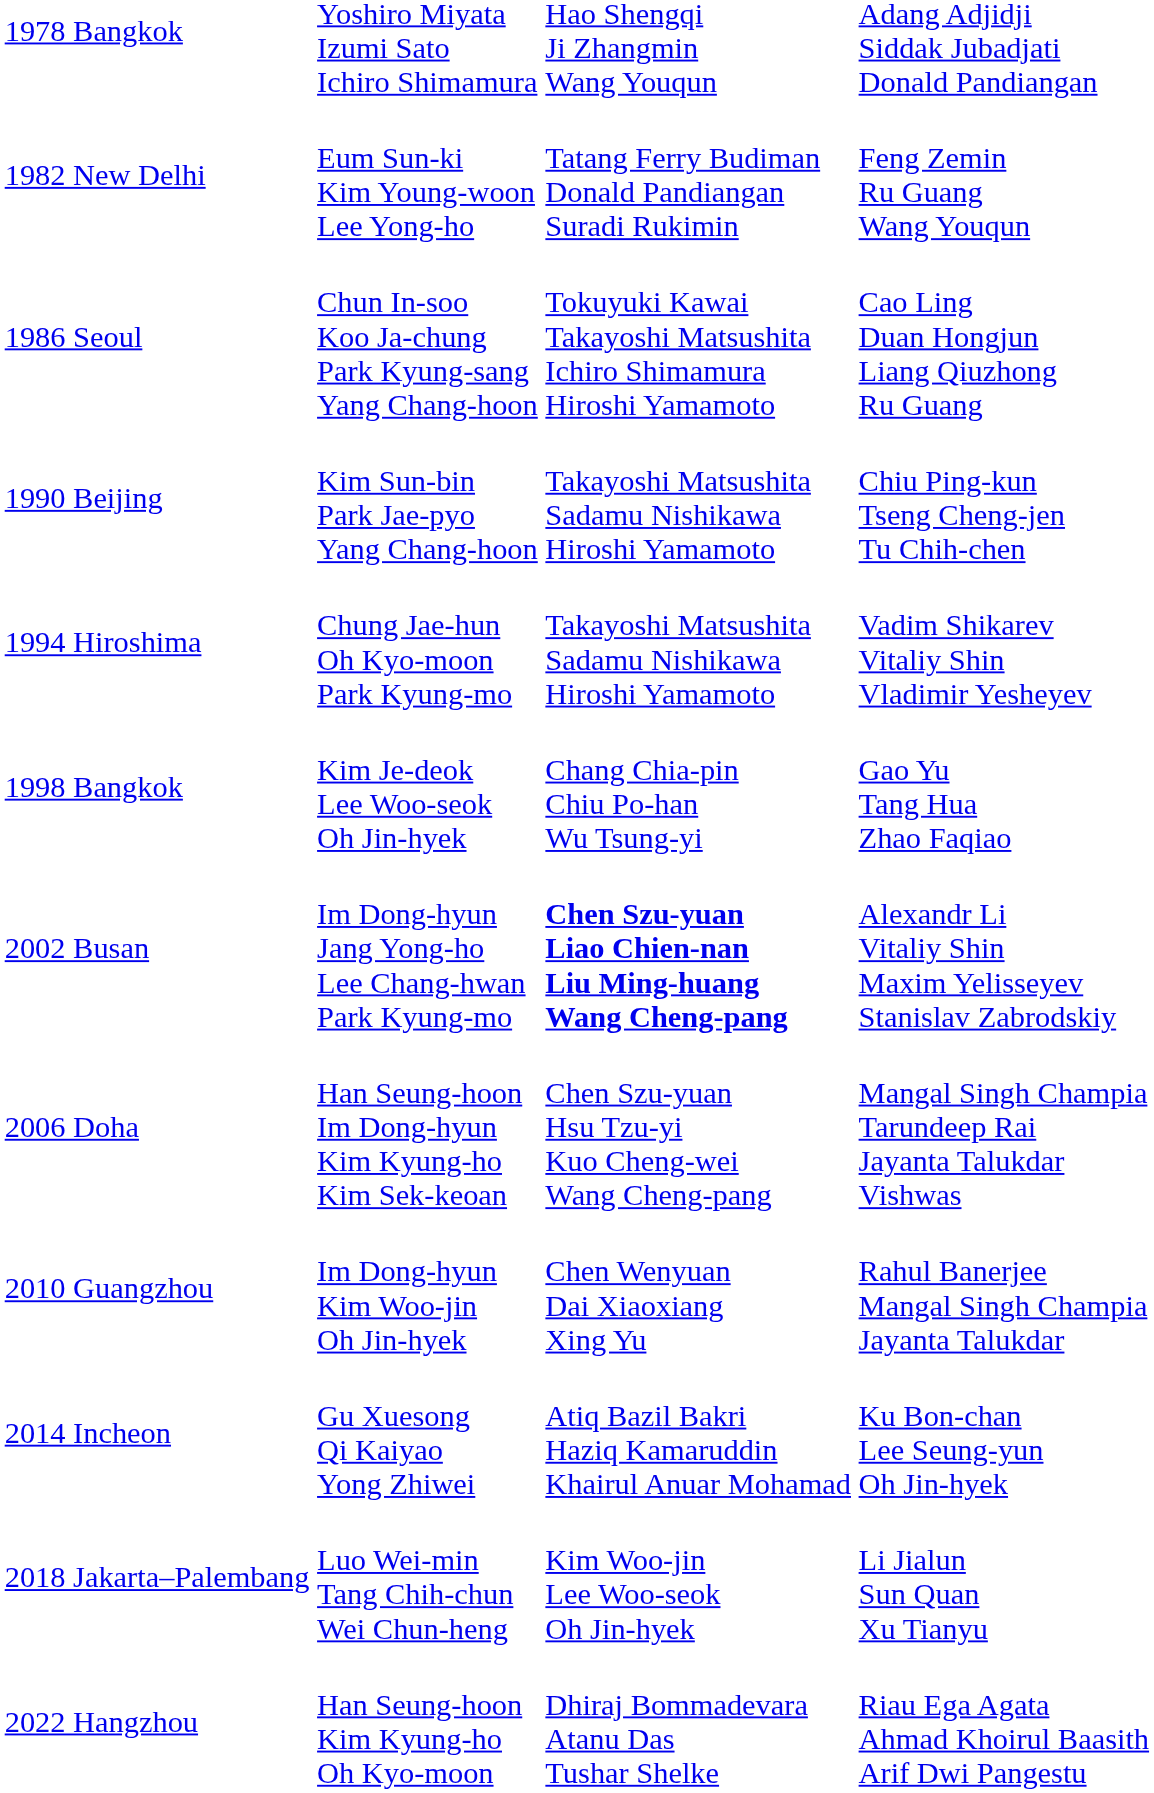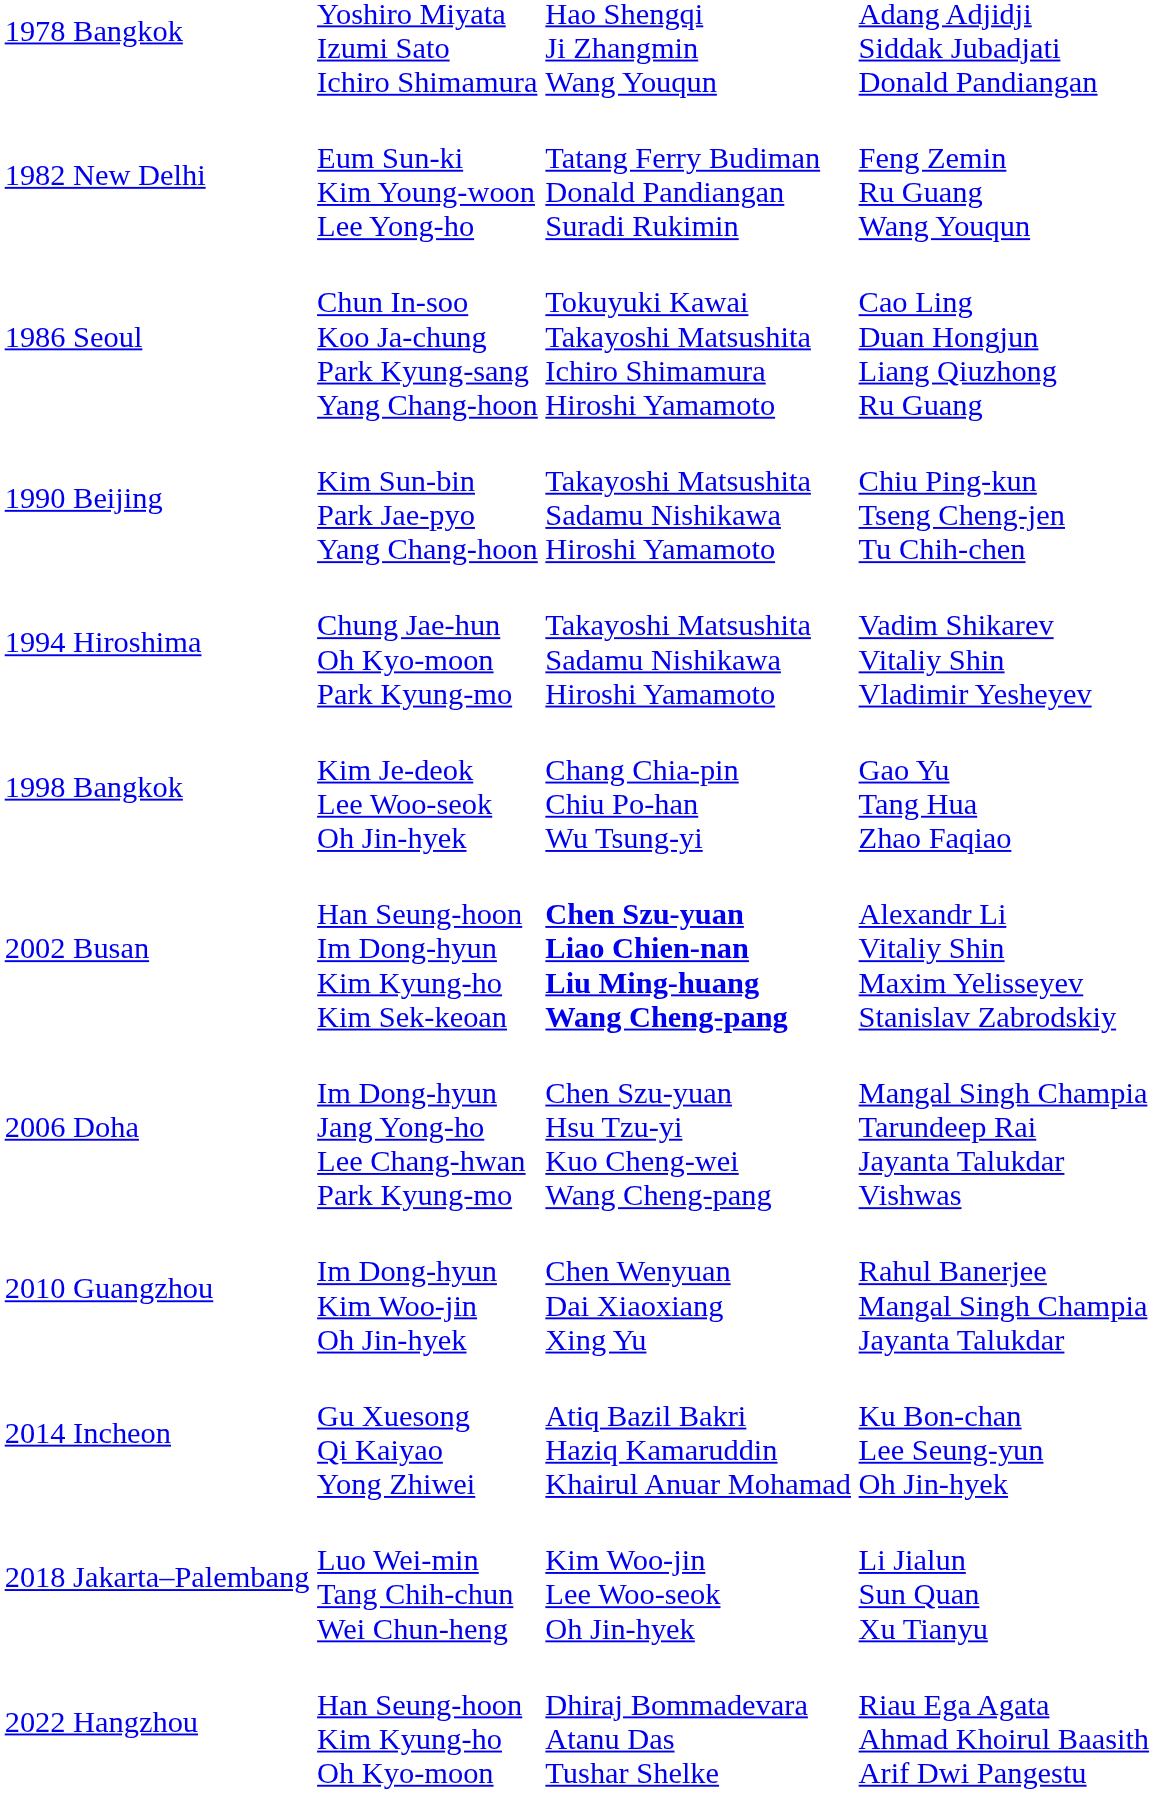(421, 965) Im Dong-hyun Jang Yong-ho Lee Chang-hwan Park Kyung-mo -> (420, 965) Han Seung-hoon Im Dong-hyun Kim Kyung-ho Kim Sek-keoan
(420, 1144) Han Seung-hoon Im Dong-hyun Kim Kyung-ho Kim Sek-keoan -> (421, 1144) Im Dong-hyun Jang Yong-ho Lee Chang-hwan Park Kyung-mo
